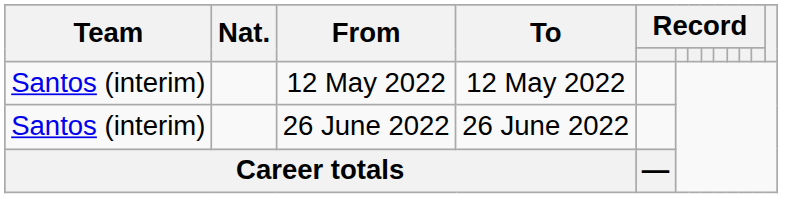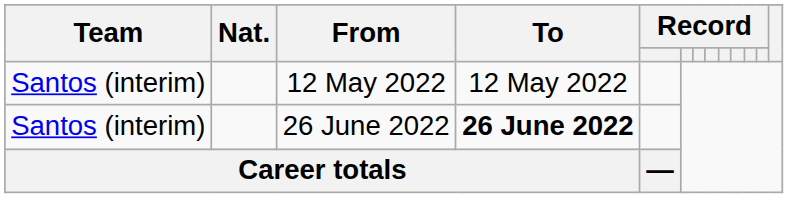(546, 126) normal -> (548, 126) bold
